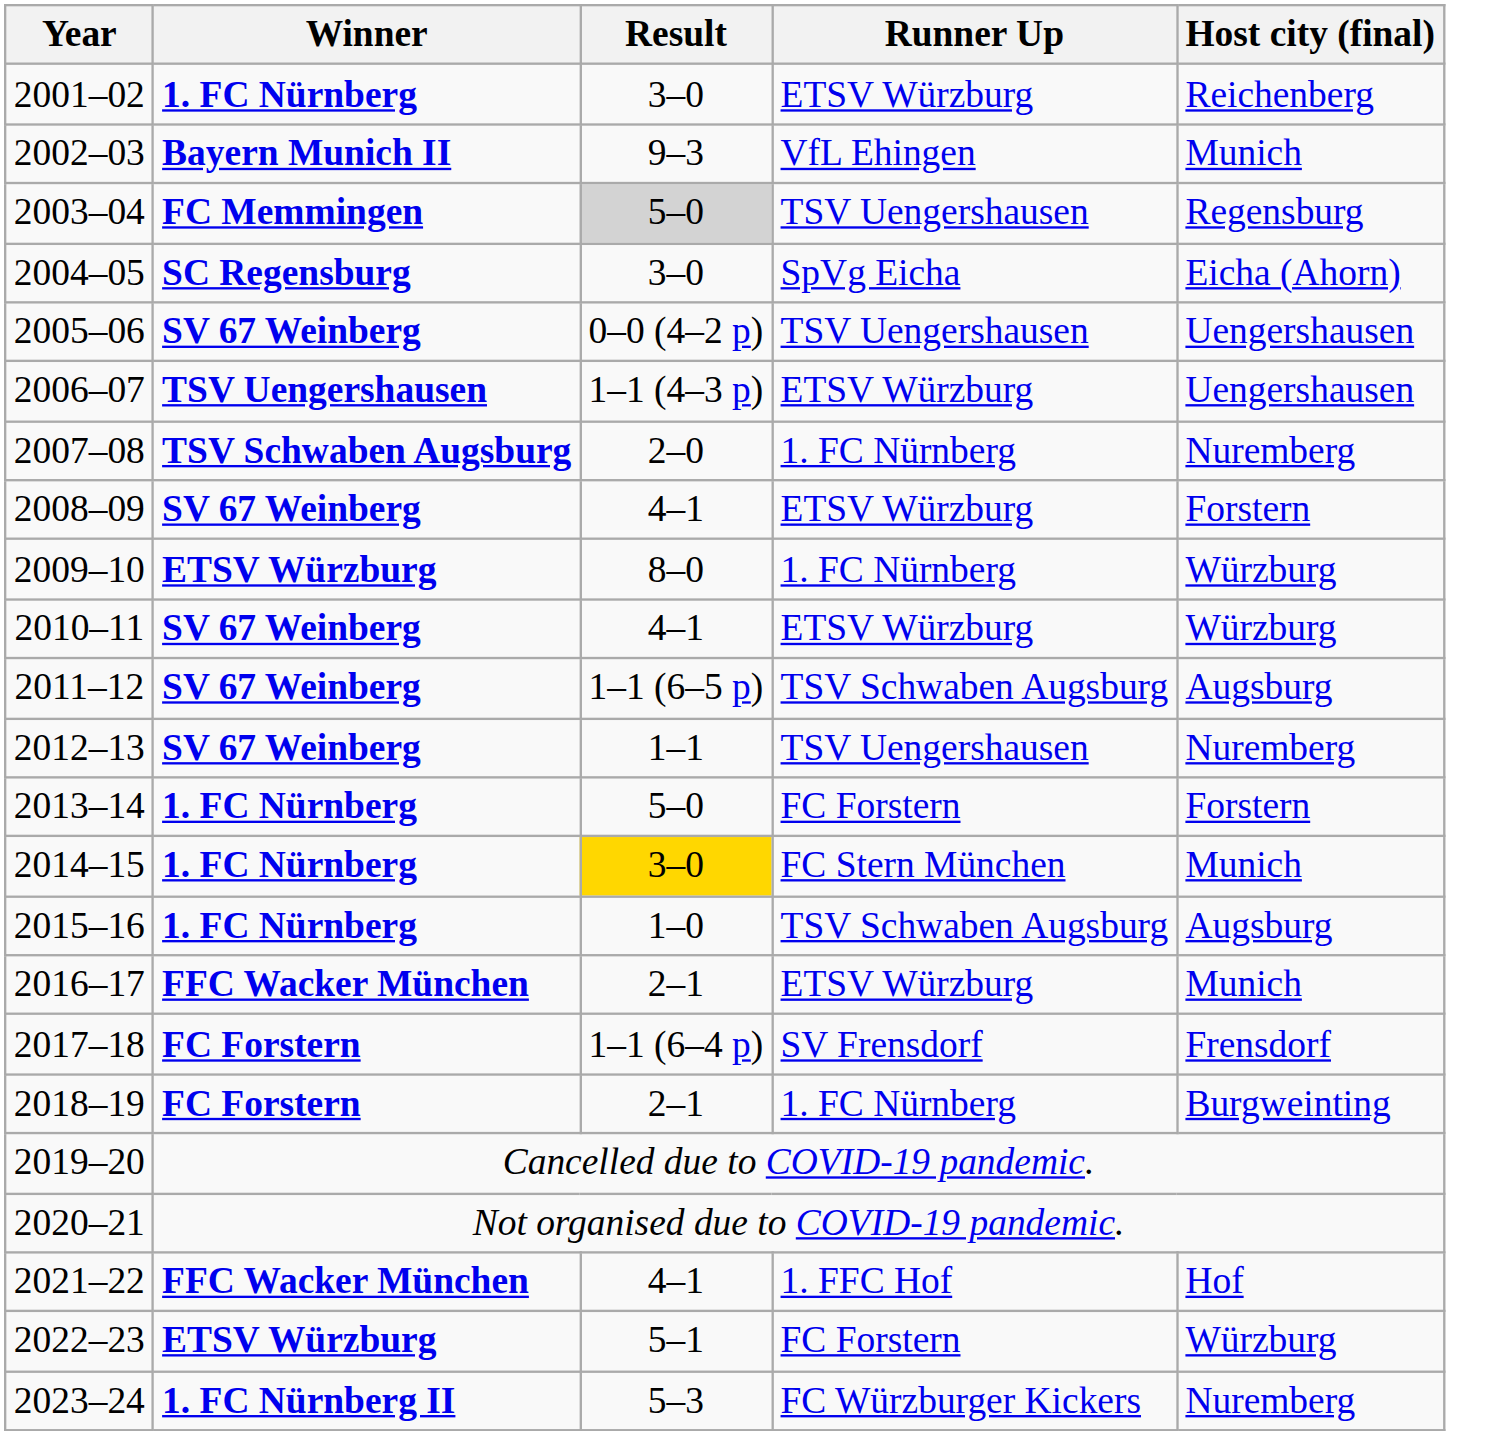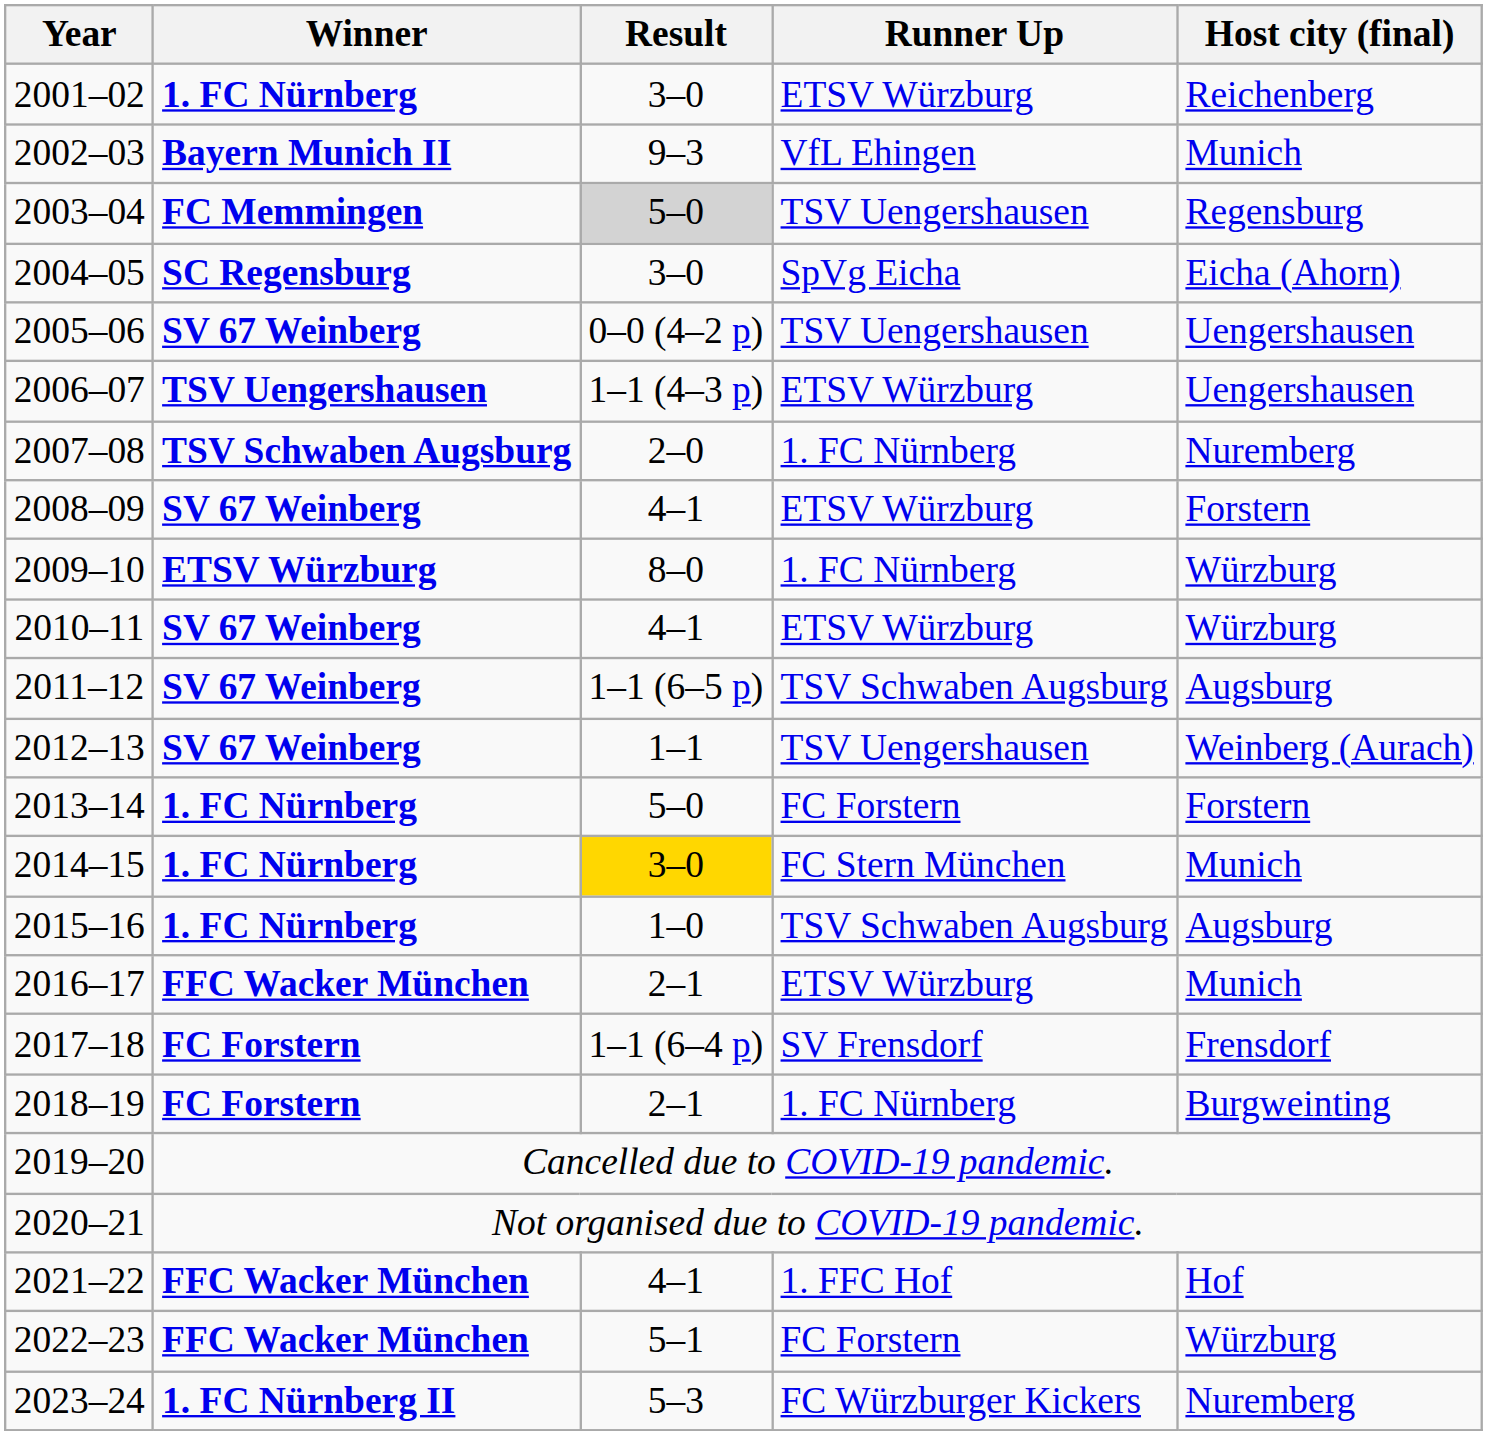(1270, 746) Nuremberg -> (1330, 746) Weinberg (Aurach)
(299, 1340) ETSV Würzburg -> (345, 1340) FFC Wacker München
